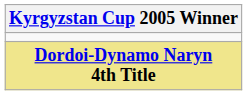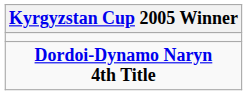(123, 65) khaki background -> (123, 65) no background
